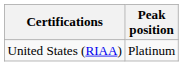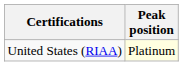(152, 50) no background -> (152, 50) lightyellow background
